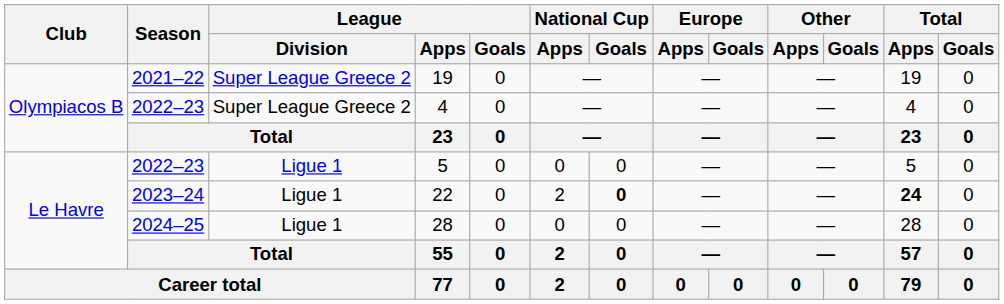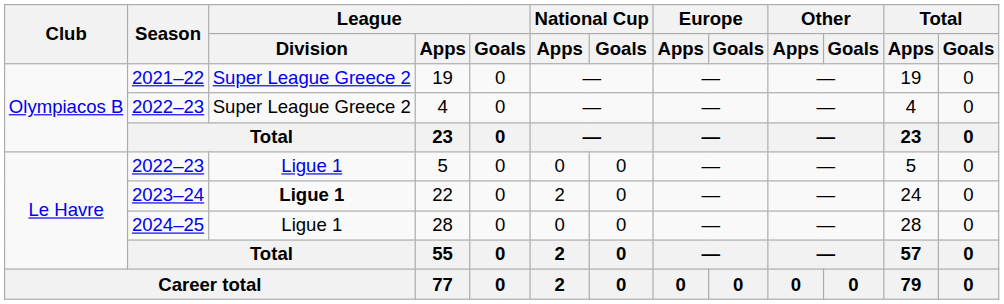(312, 195) normal -> (312, 195) bold
(621, 195) bold -> (621, 195) normal
(911, 195) bold -> (911, 195) normal
